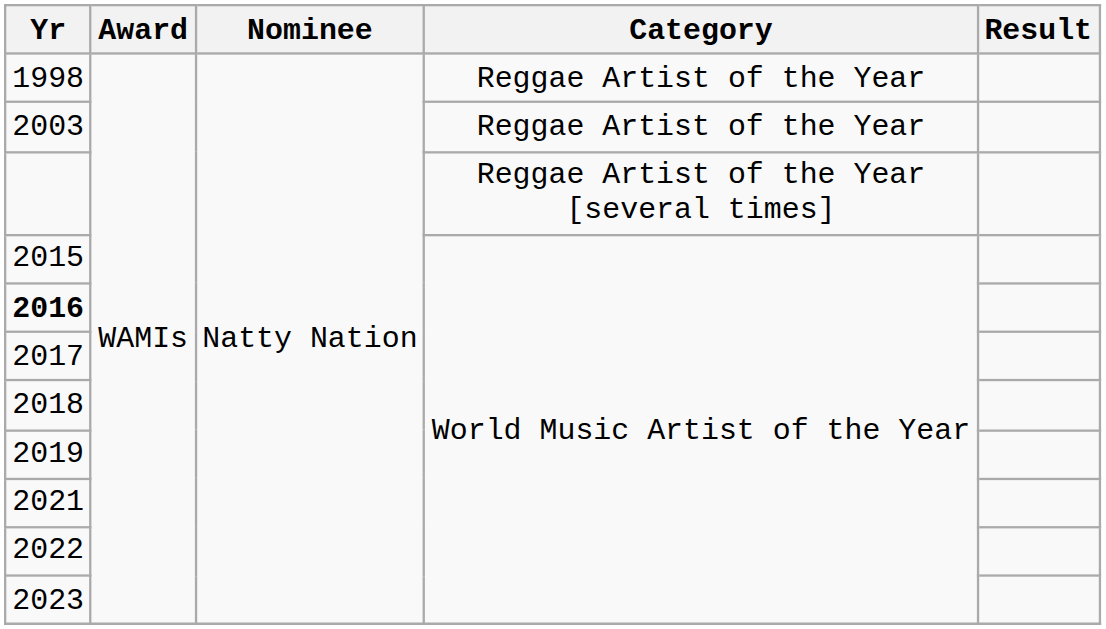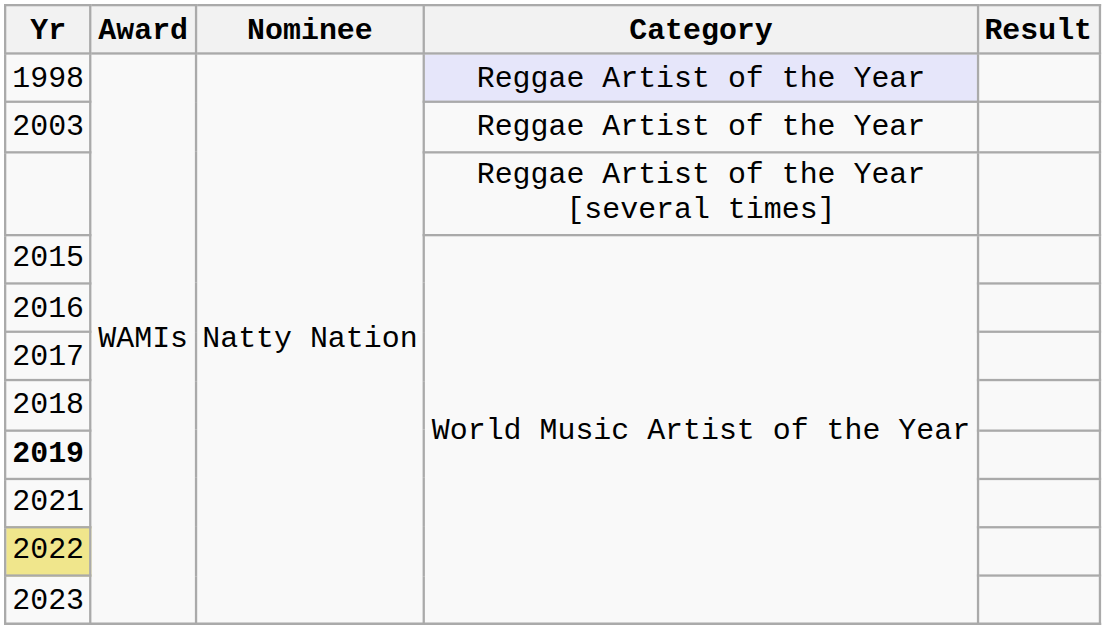(701, 78) no background -> (701, 78) lavender background
(48, 308) bold -> (48, 308) normal
(48, 454) normal -> (48, 454) bold
(48, 551) no background -> (48, 551) khaki background
